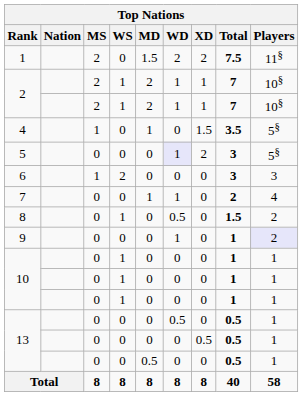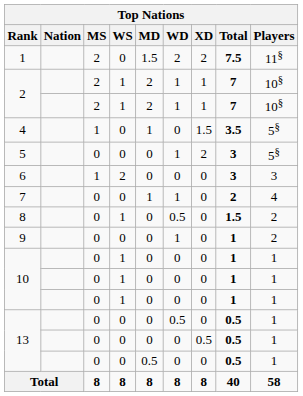(177, 153) lavender background -> (177, 153) no background
(274, 237) lavender background -> (274, 237) no background
